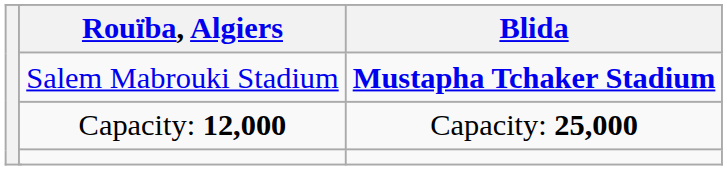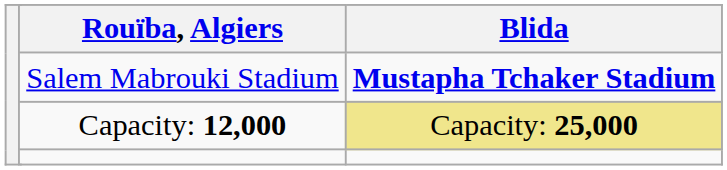(534, 125) no background -> (534, 125) khaki background
